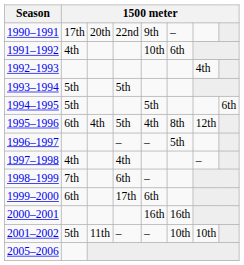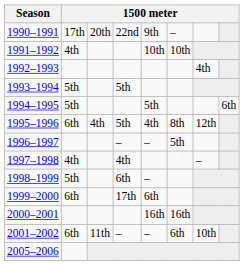(177, 50) 6th -> (180, 50) 10th
(72, 178) 7th -> (72, 178) 5th
(72, 233) 5th -> (72, 233) 6th
(180, 233) 10th -> (177, 233) 6th
